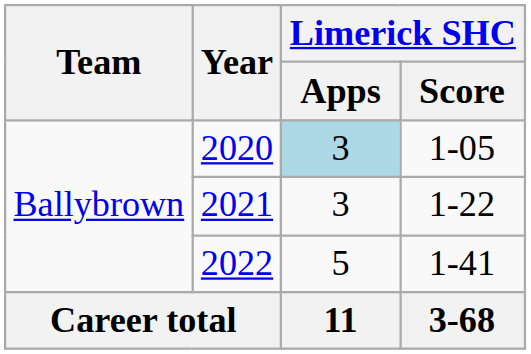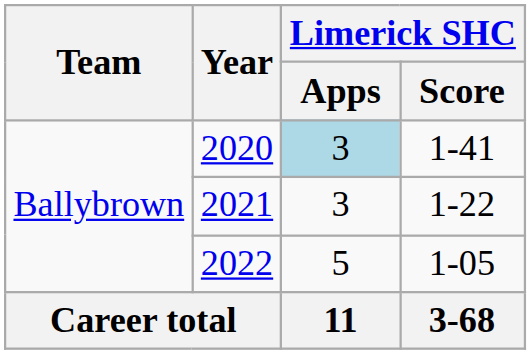(462, 147) 1-05 -> (462, 147) 1-41
(462, 262) 1-41 -> (462, 262) 1-05
